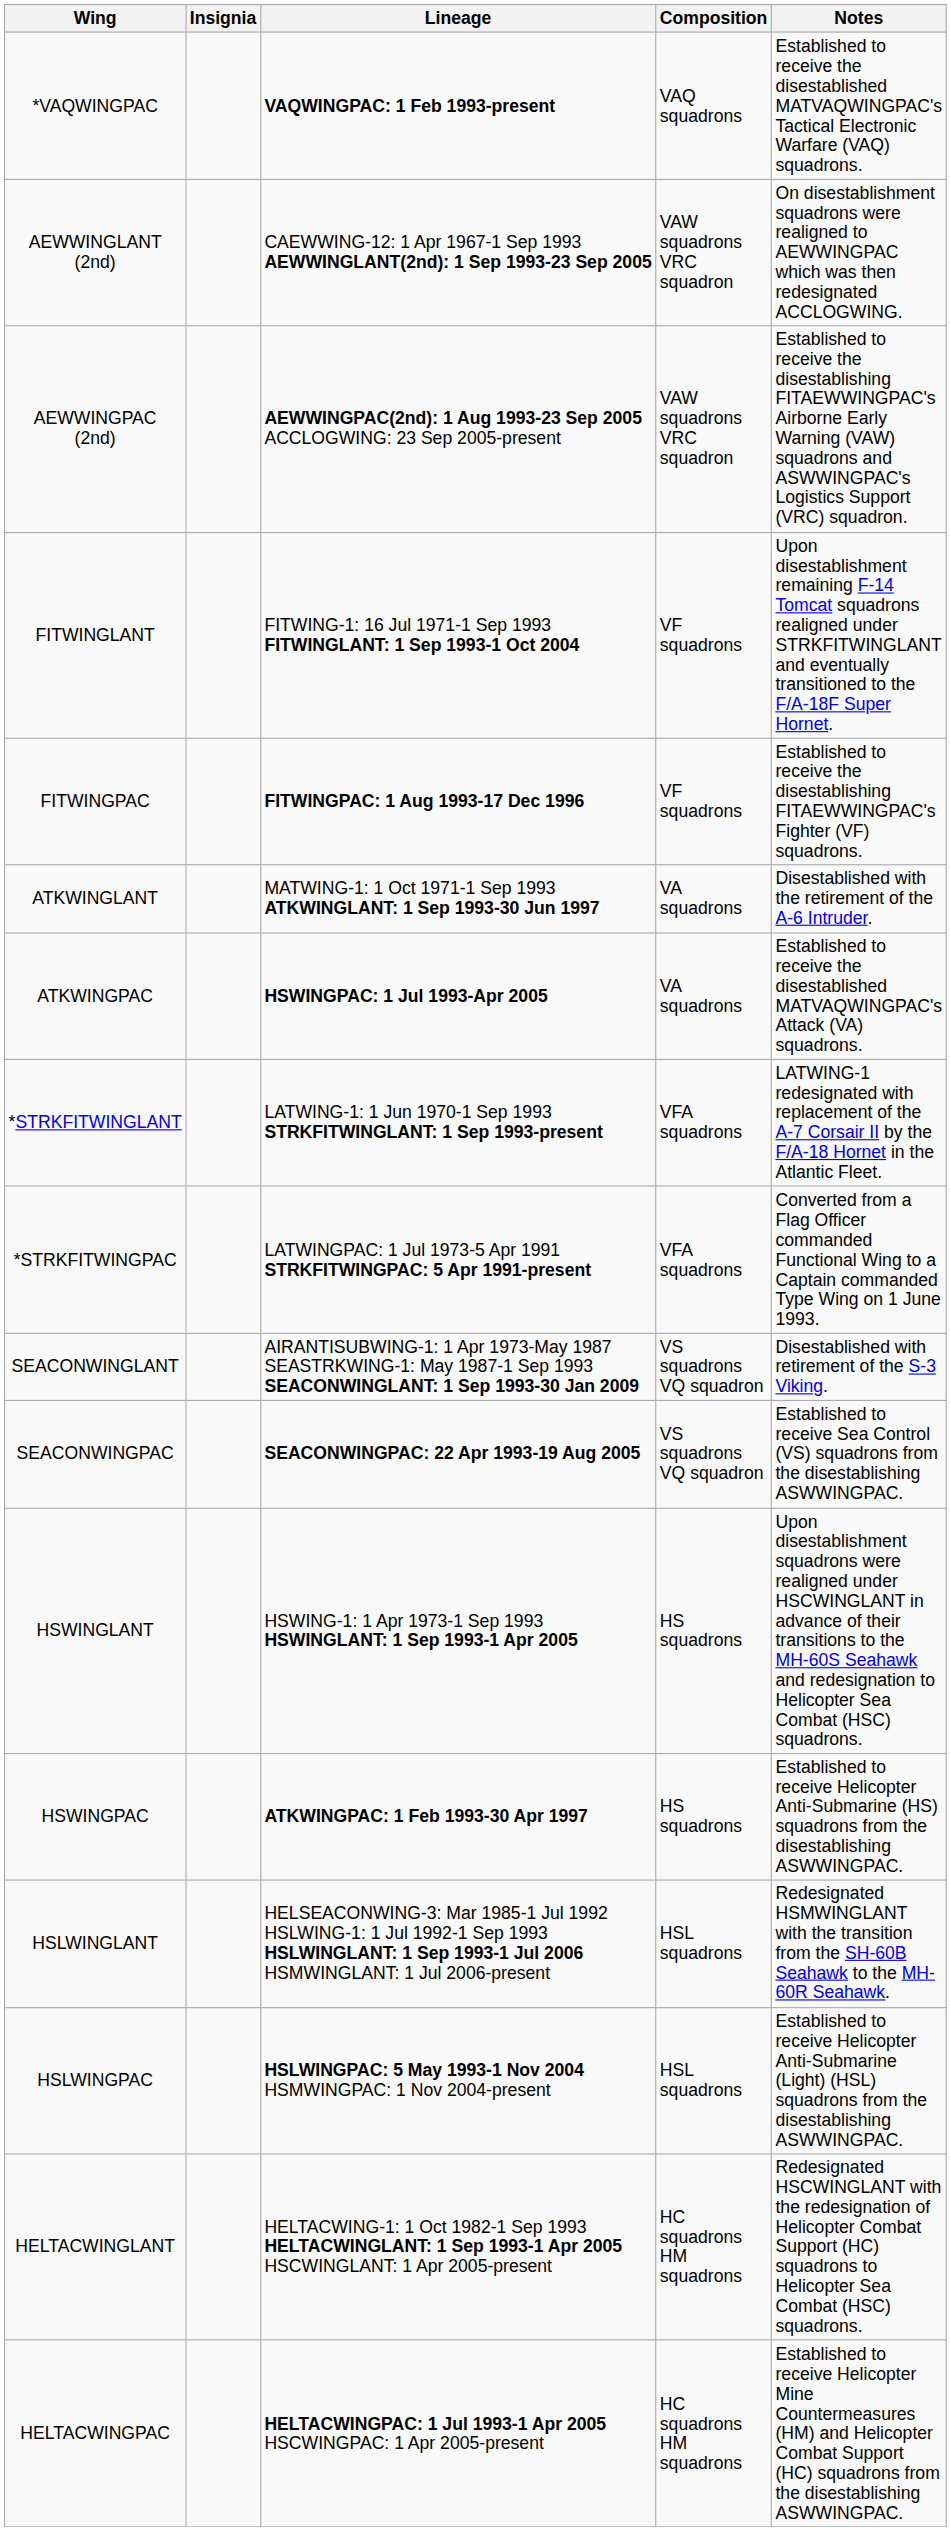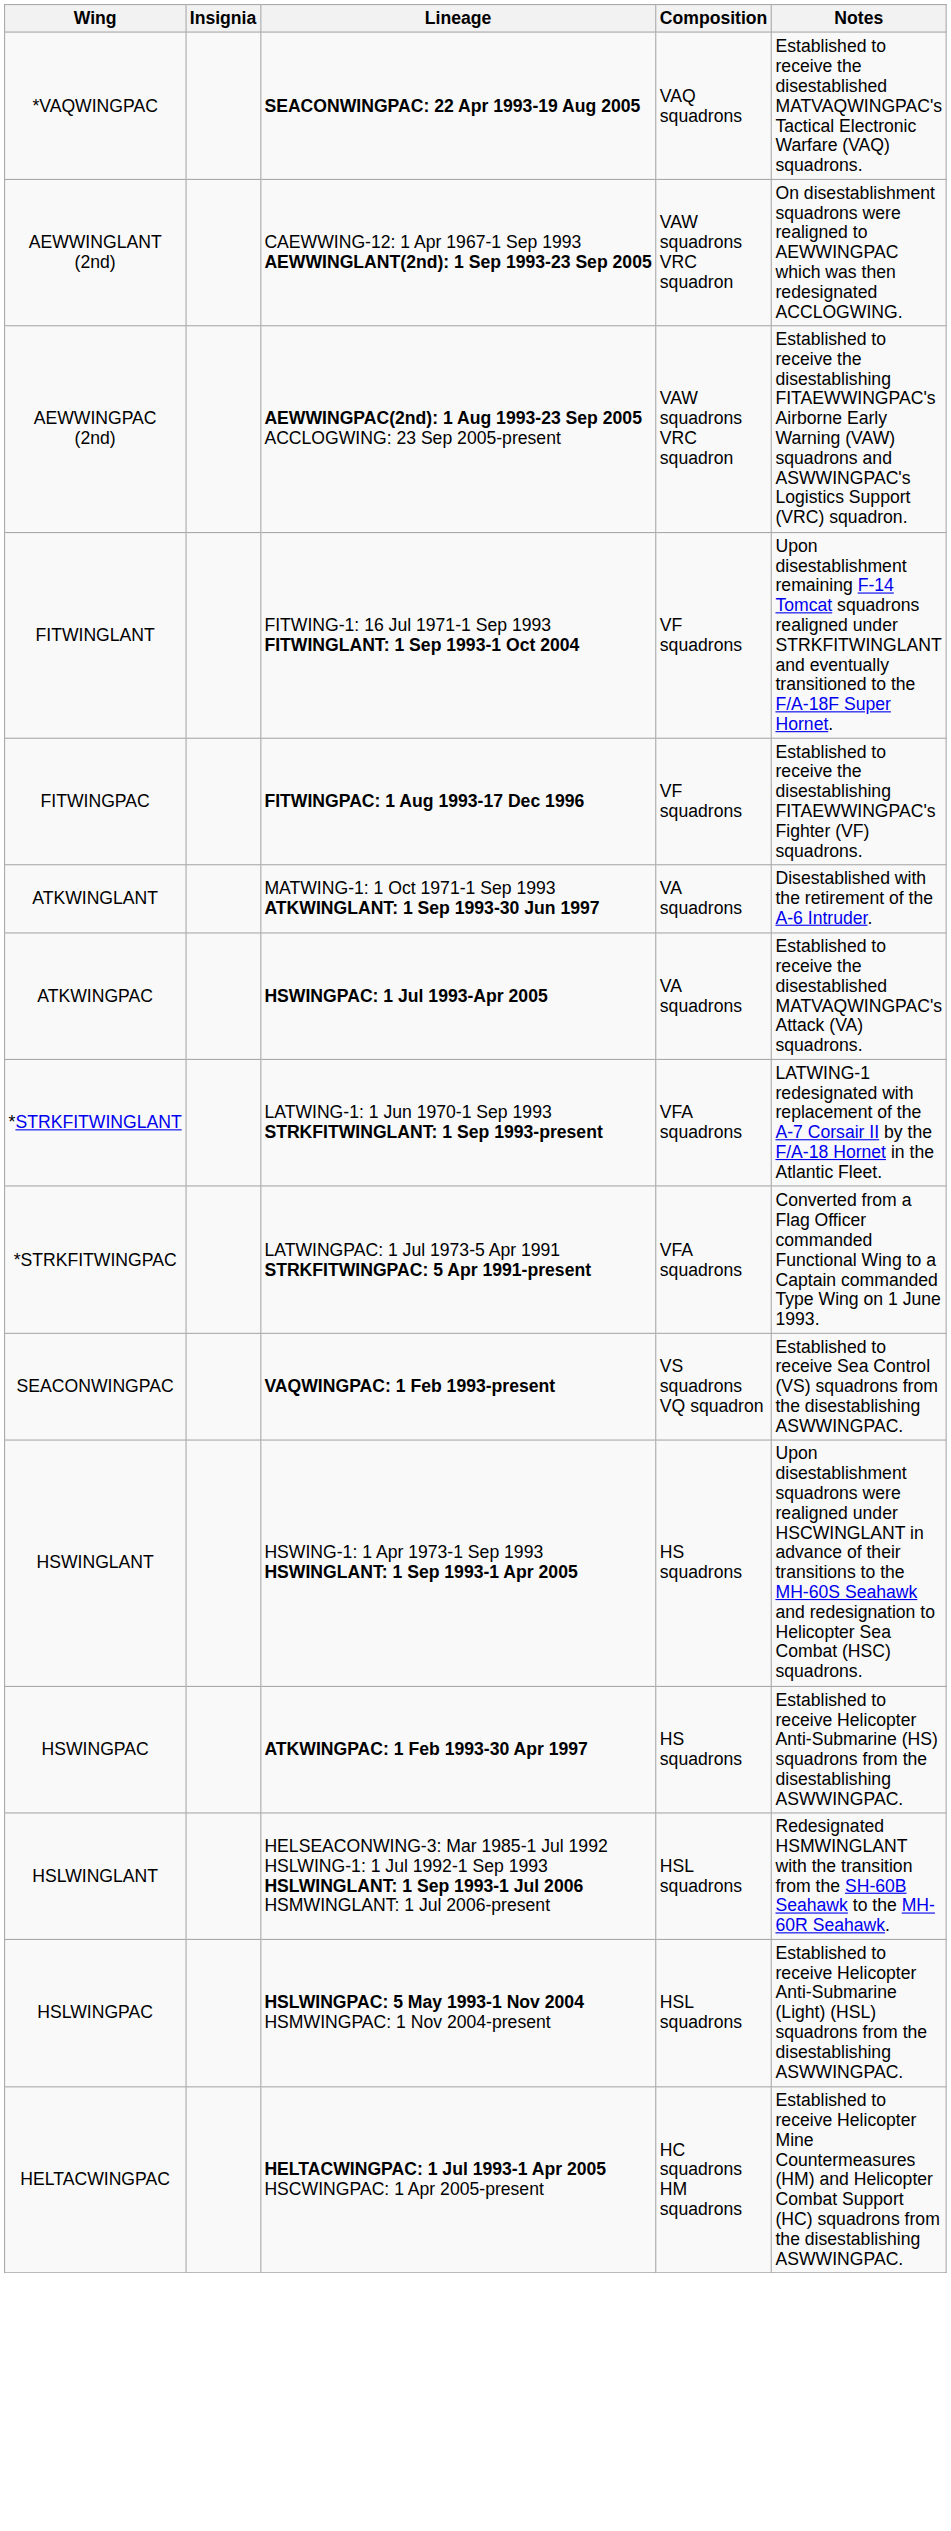(410, 105) VAQWINGPAC: 1 Feb 1993-present -> (452, 105) SEACONWINGPAC: 22 Apr 1993-19 Aug 2005
- row: (95, 1366)
(452, 1454) SEACONWINGPAC: 22 Apr 1993-19 Aug 2005 -> (410, 1386) VAQWINGPAC: 1 Feb 1993-present
- row: (95, 2247)
